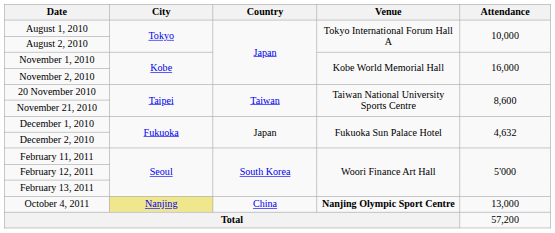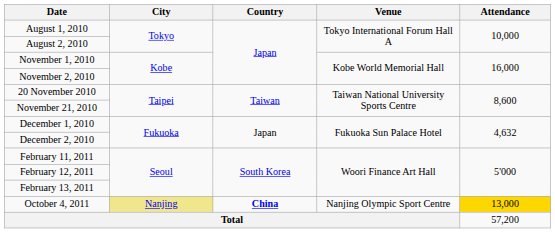(265, 204) normal -> (265, 204) bold
(388, 204) bold -> (388, 204) normal
(505, 204) no background -> (505, 204) gold background
